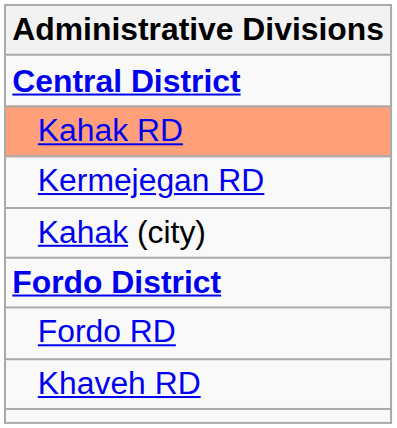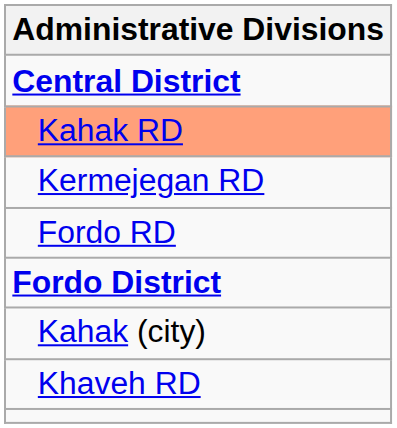(122, 231) Kahak (city) -> (107, 231) Fordo RD
(107, 332) Fordo RD -> (122, 332) Kahak (city)
